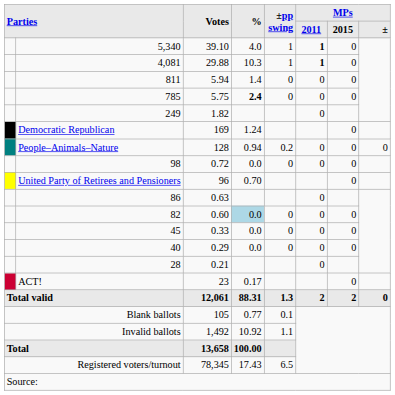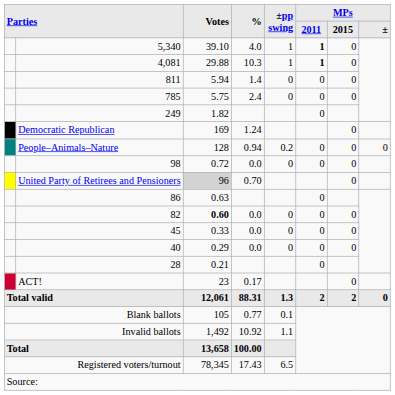(255, 97) bold -> (255, 97) normal
(224, 181) no background -> (224, 181) lightgrey background
(220, 214) normal -> (220, 214) bold
(255, 214) lightblue background -> (255, 214) no background
